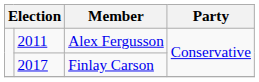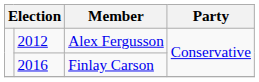(32, 40) 2011 -> (33, 40) 2012
(33, 64) 2017 -> (33, 64) 2016
